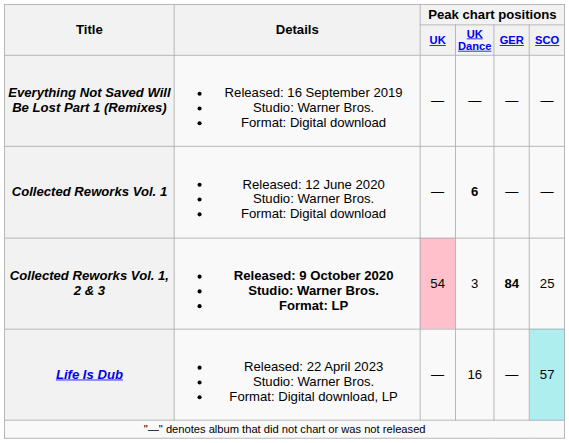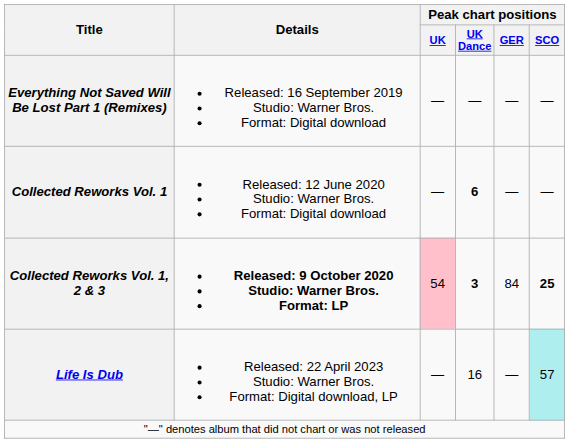(475, 283) normal -> (475, 283) bold
(512, 283) bold -> (512, 283) normal
(547, 283) normal -> (547, 283) bold
